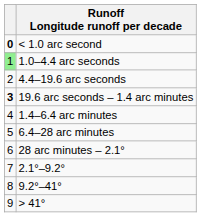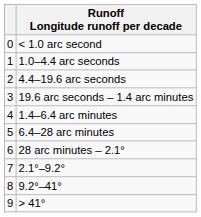(10, 44) bold -> (10, 44) normal
(10, 62) lightgreen background -> (10, 62) no background
(10, 97) bold -> (10, 97) normal
